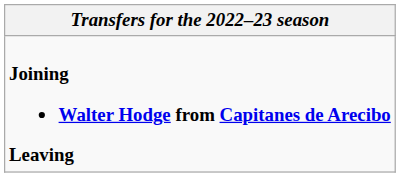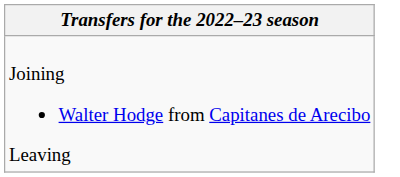(200, 114) bold -> (190, 114) normal
